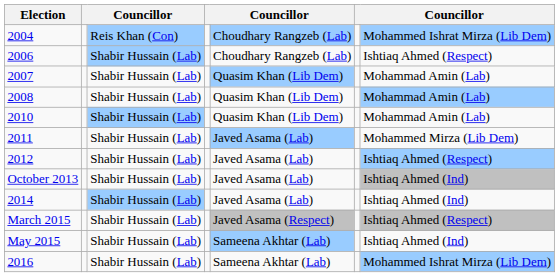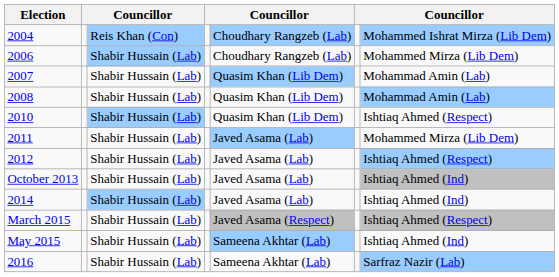(428, 55) Ishtiaq Ahmed (Respect) -> (441, 55) Mohammed Mirza (Lib Dem)
(427, 117) Mohammad Amin (Lab) -> (428, 117) Ishtiaq Ahmed (Respect)
(457, 261) Mohammed Ishrat Mirza (Lib Dem) -> (414, 261) Sarfraz Nazir (Lab)
